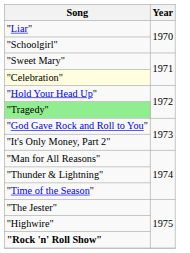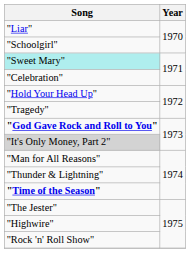(36, 61) no background -> (36, 61) paleturquoise background
(35, 77) lightyellow background -> (35, 77) no background
(28, 110) lightgreen background -> (28, 110) no background
(77, 126) normal -> (82, 126) bold
(59, 142) no background -> (59, 142) lightgrey background
(50, 191) normal -> (54, 191) bold
(54, 239) bold -> (50, 239) normal
